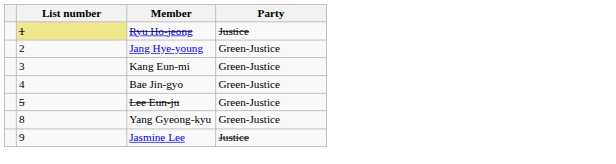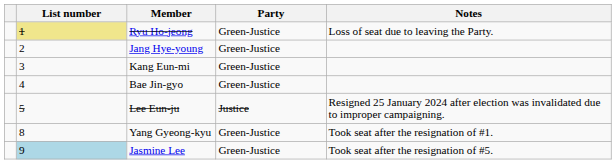+ column: (469, 13)
(234, 31) Justice -> (249, 31) Green-Justice
(249, 102) Green-Justice -> (234, 108) Justice
(22, 137) no background -> (22, 150) lightblue background
(234, 137) Justice -> (249, 150) Green-Justice
